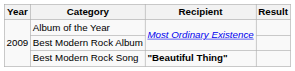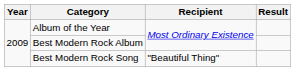(188, 58) bold -> (183, 58) normal
